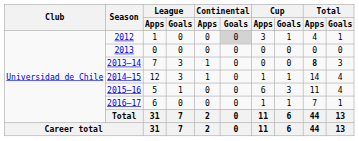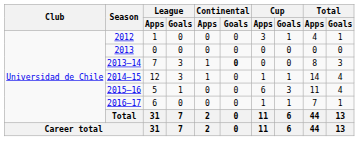(236, 37) lightgrey background -> (236, 37) no background
(236, 63) normal -> (236, 63) bold
(315, 63) bold -> (315, 63) normal
